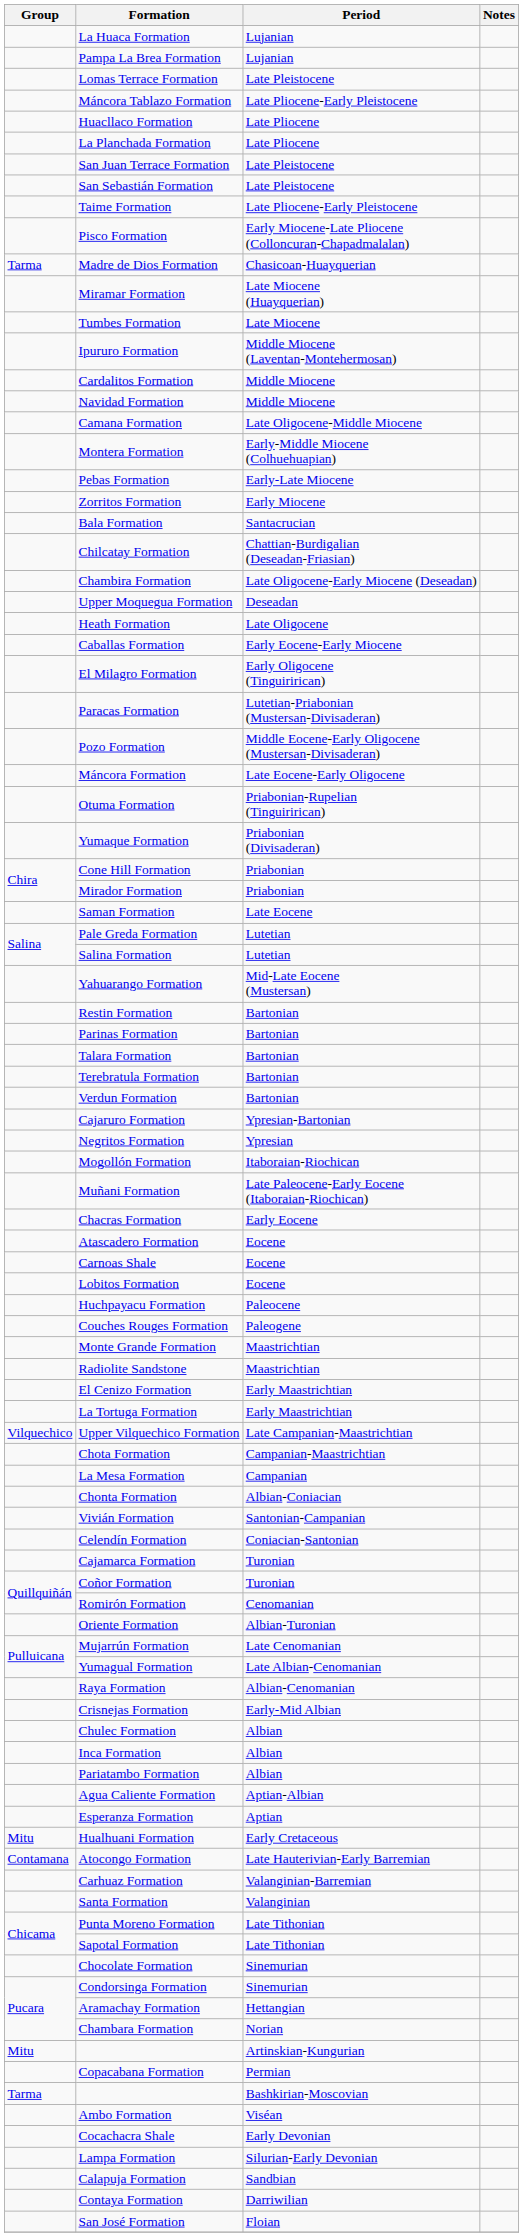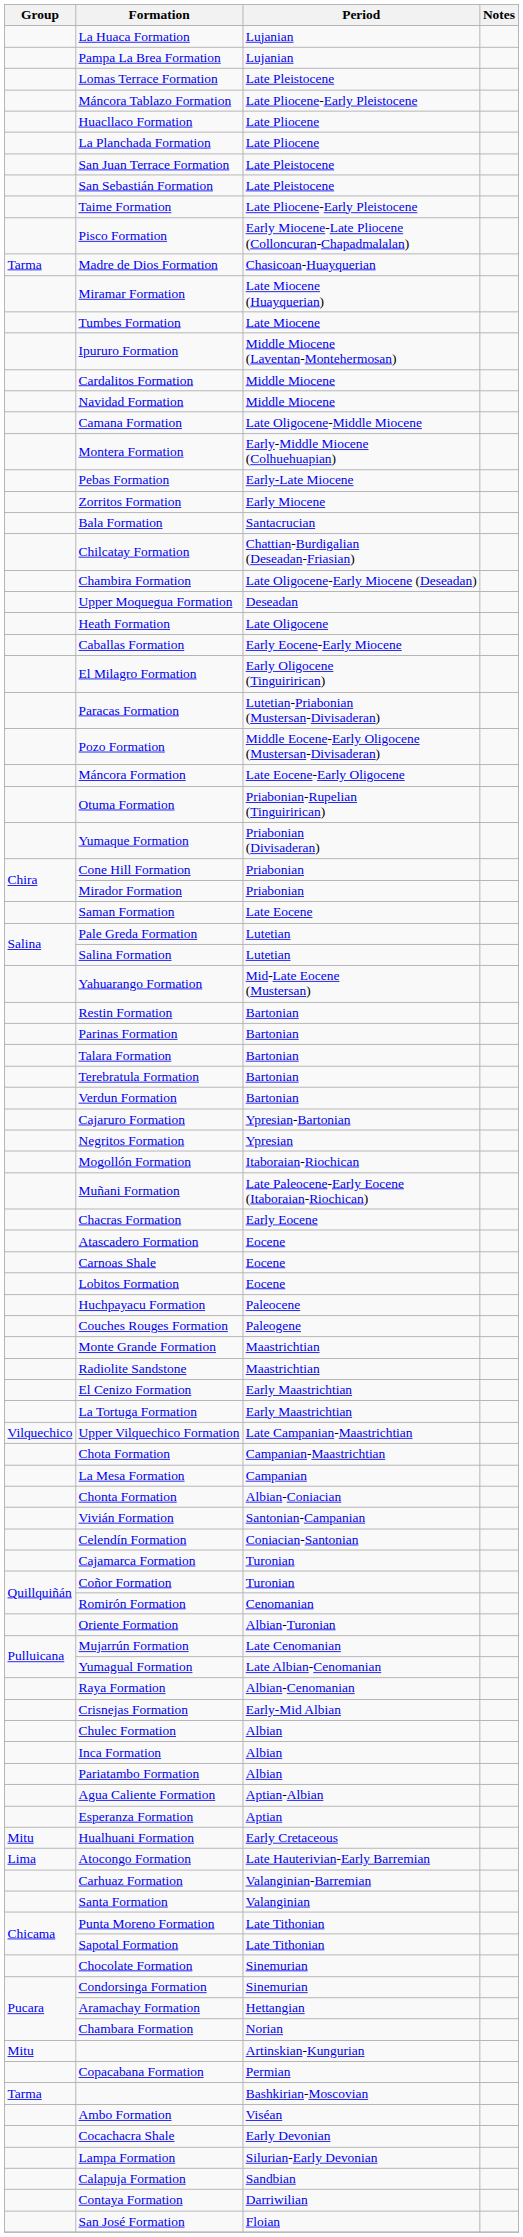(38, 1859) Contamana -> (22, 1859) Lima
